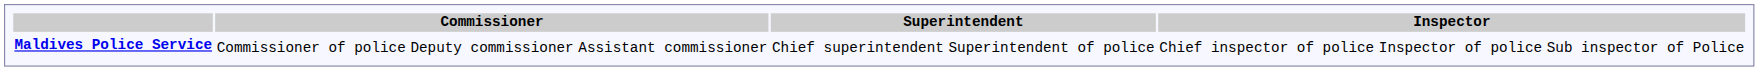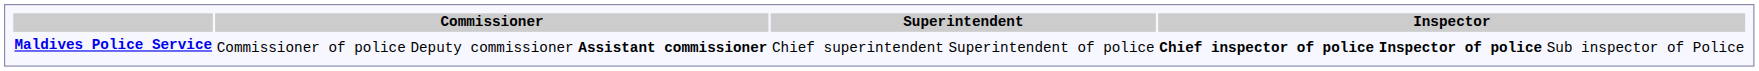(673, 48) normal -> (673, 48) bold
(1267, 48) normal -> (1267, 48) bold
(1460, 48) normal -> (1460, 48) bold
